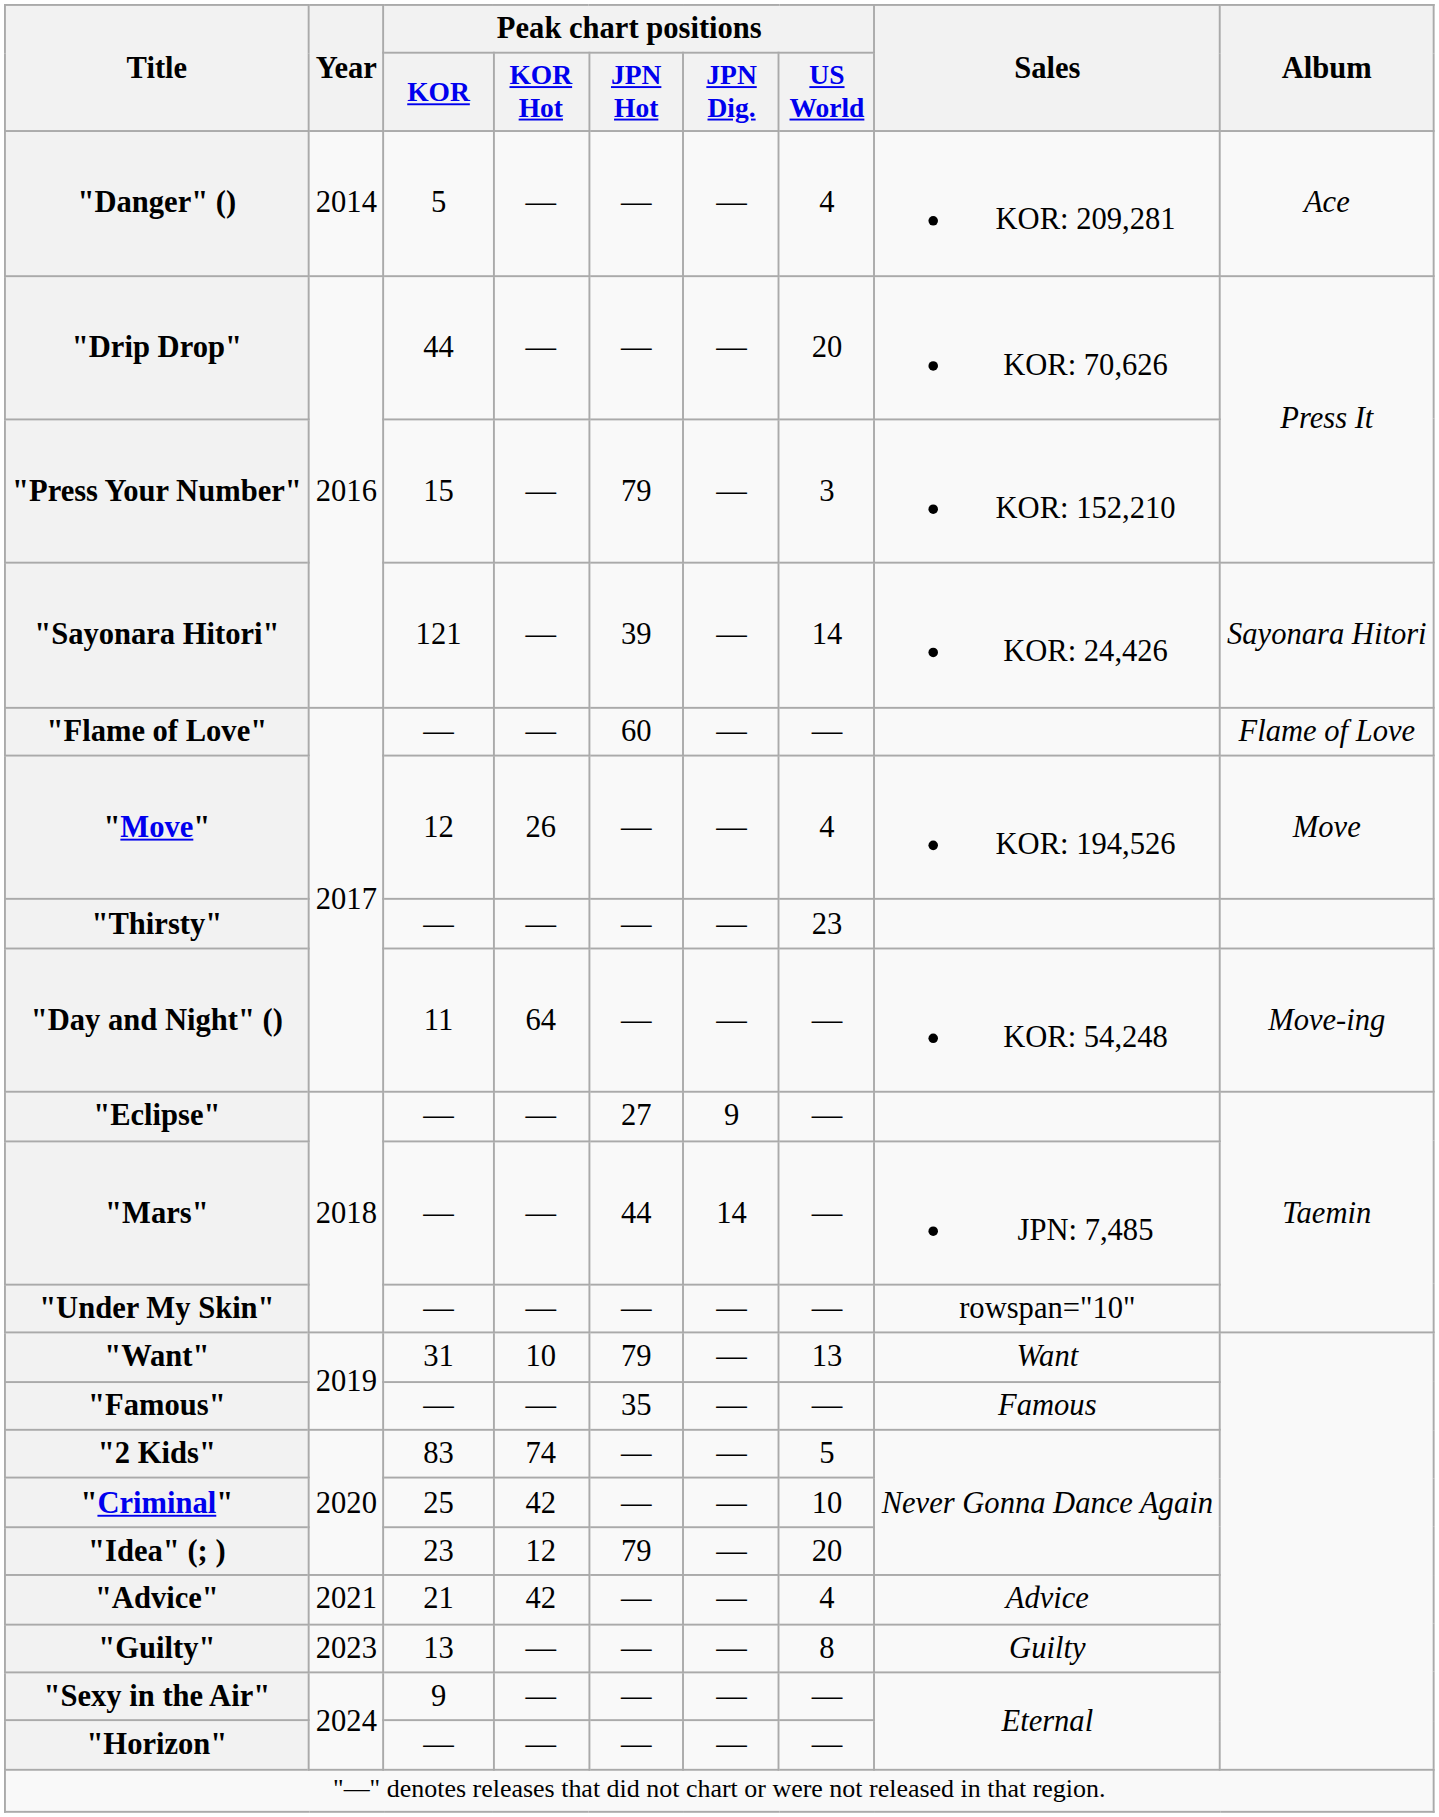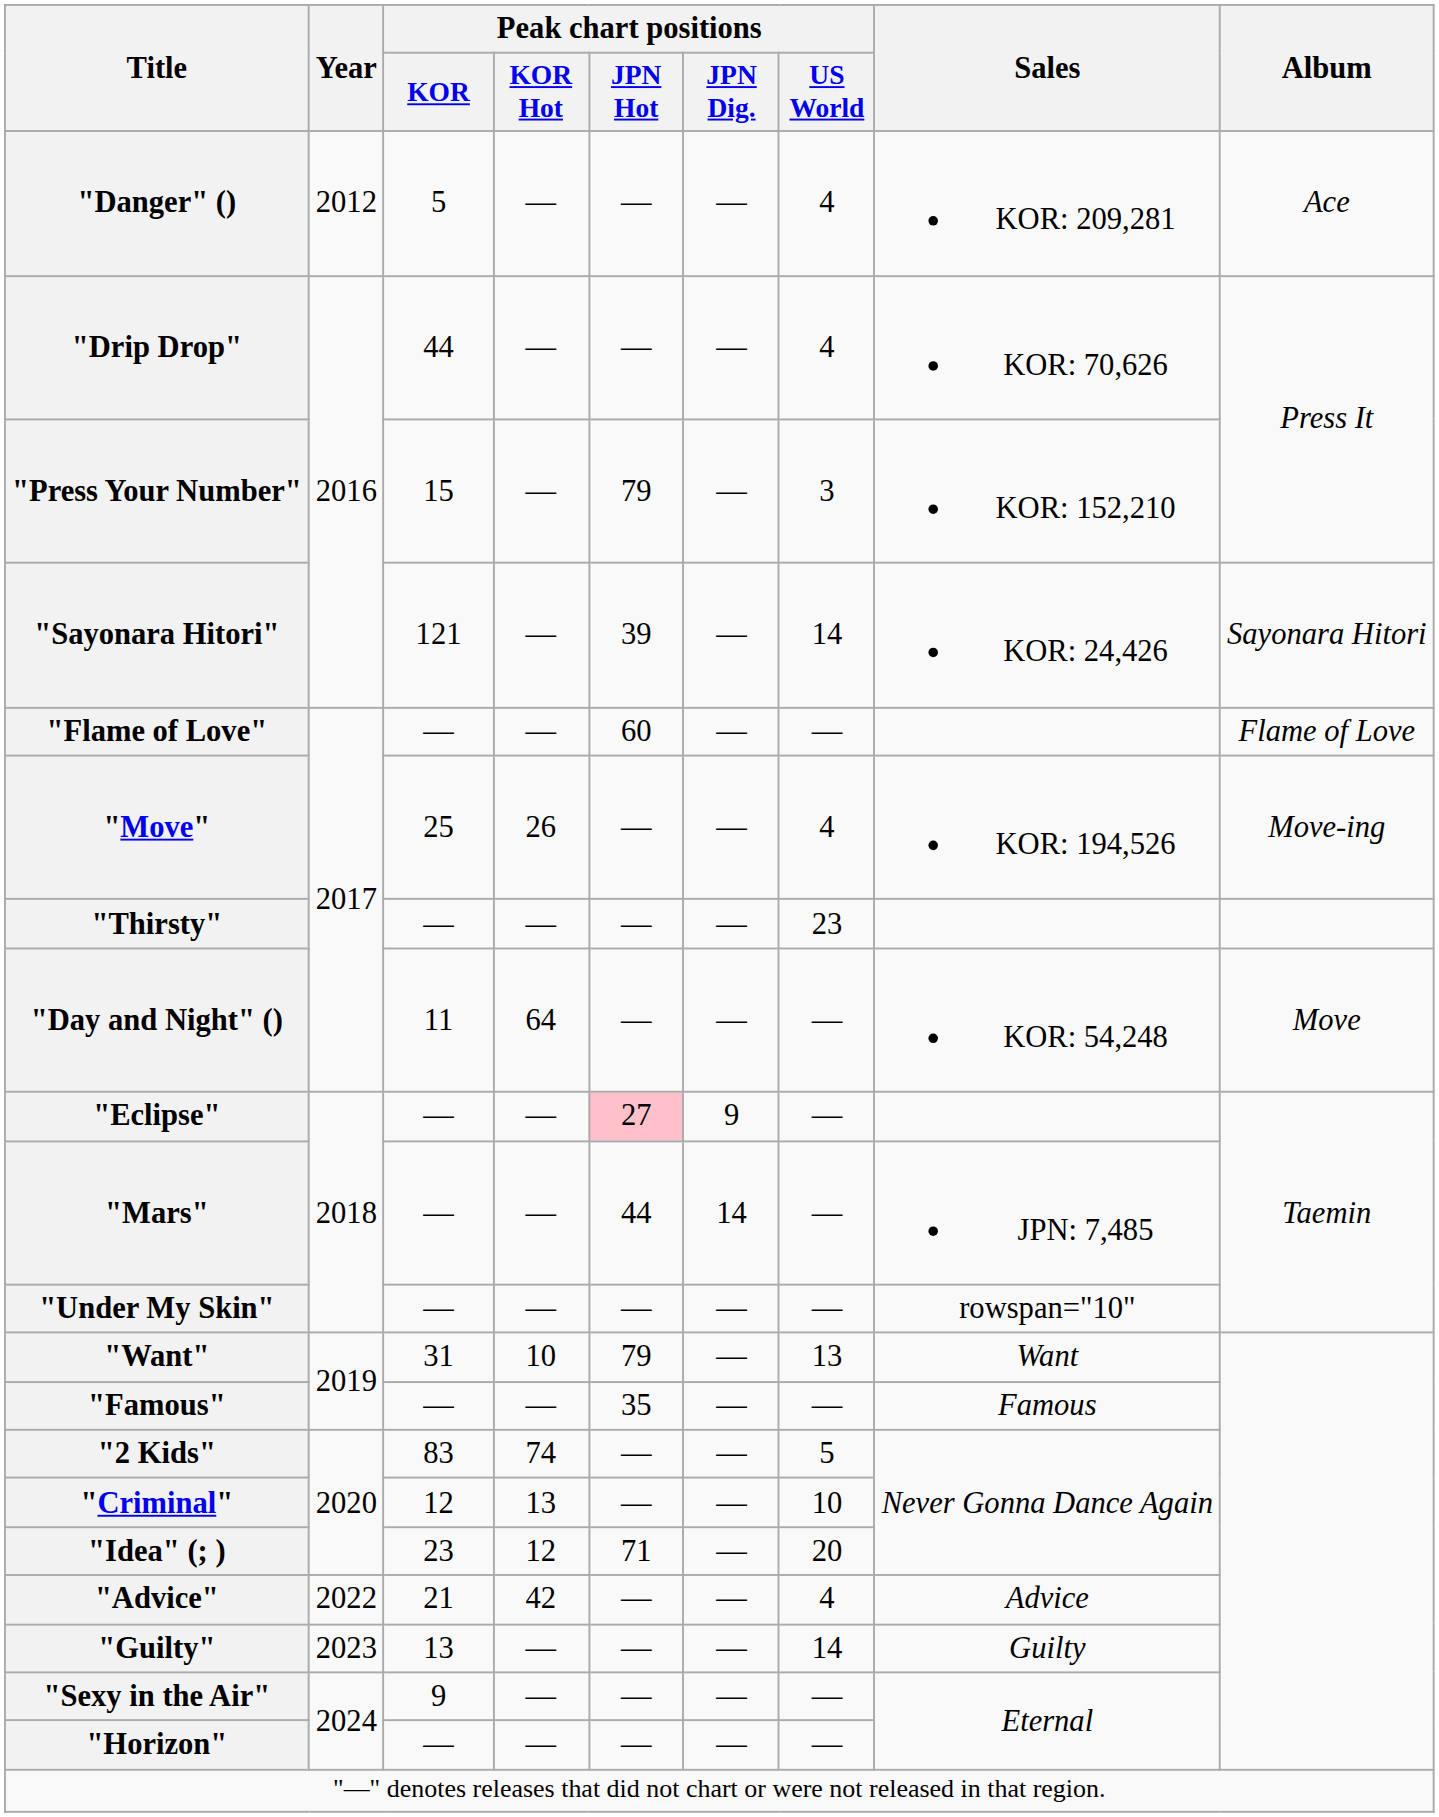(346, 202) 2014 -> (346, 202) 2012
(827, 346) 20 -> (827, 346) 4
(439, 827) 12 -> (439, 827) 25
(1327, 827) Move -> (1327, 827) Move-ing
(1327, 1019) Move-ing -> (1327, 1019) Move
(636, 1115) no background -> (636, 1115) pink background
(439, 1502) 25 -> (439, 1502) 12
(541, 1502) 42 -> (541, 1502) 13
(636, 1550) 79 -> (636, 1550) 71
(346, 1598) 2021 -> (346, 1598) 2022
(827, 1647) 8 -> (827, 1647) 14
